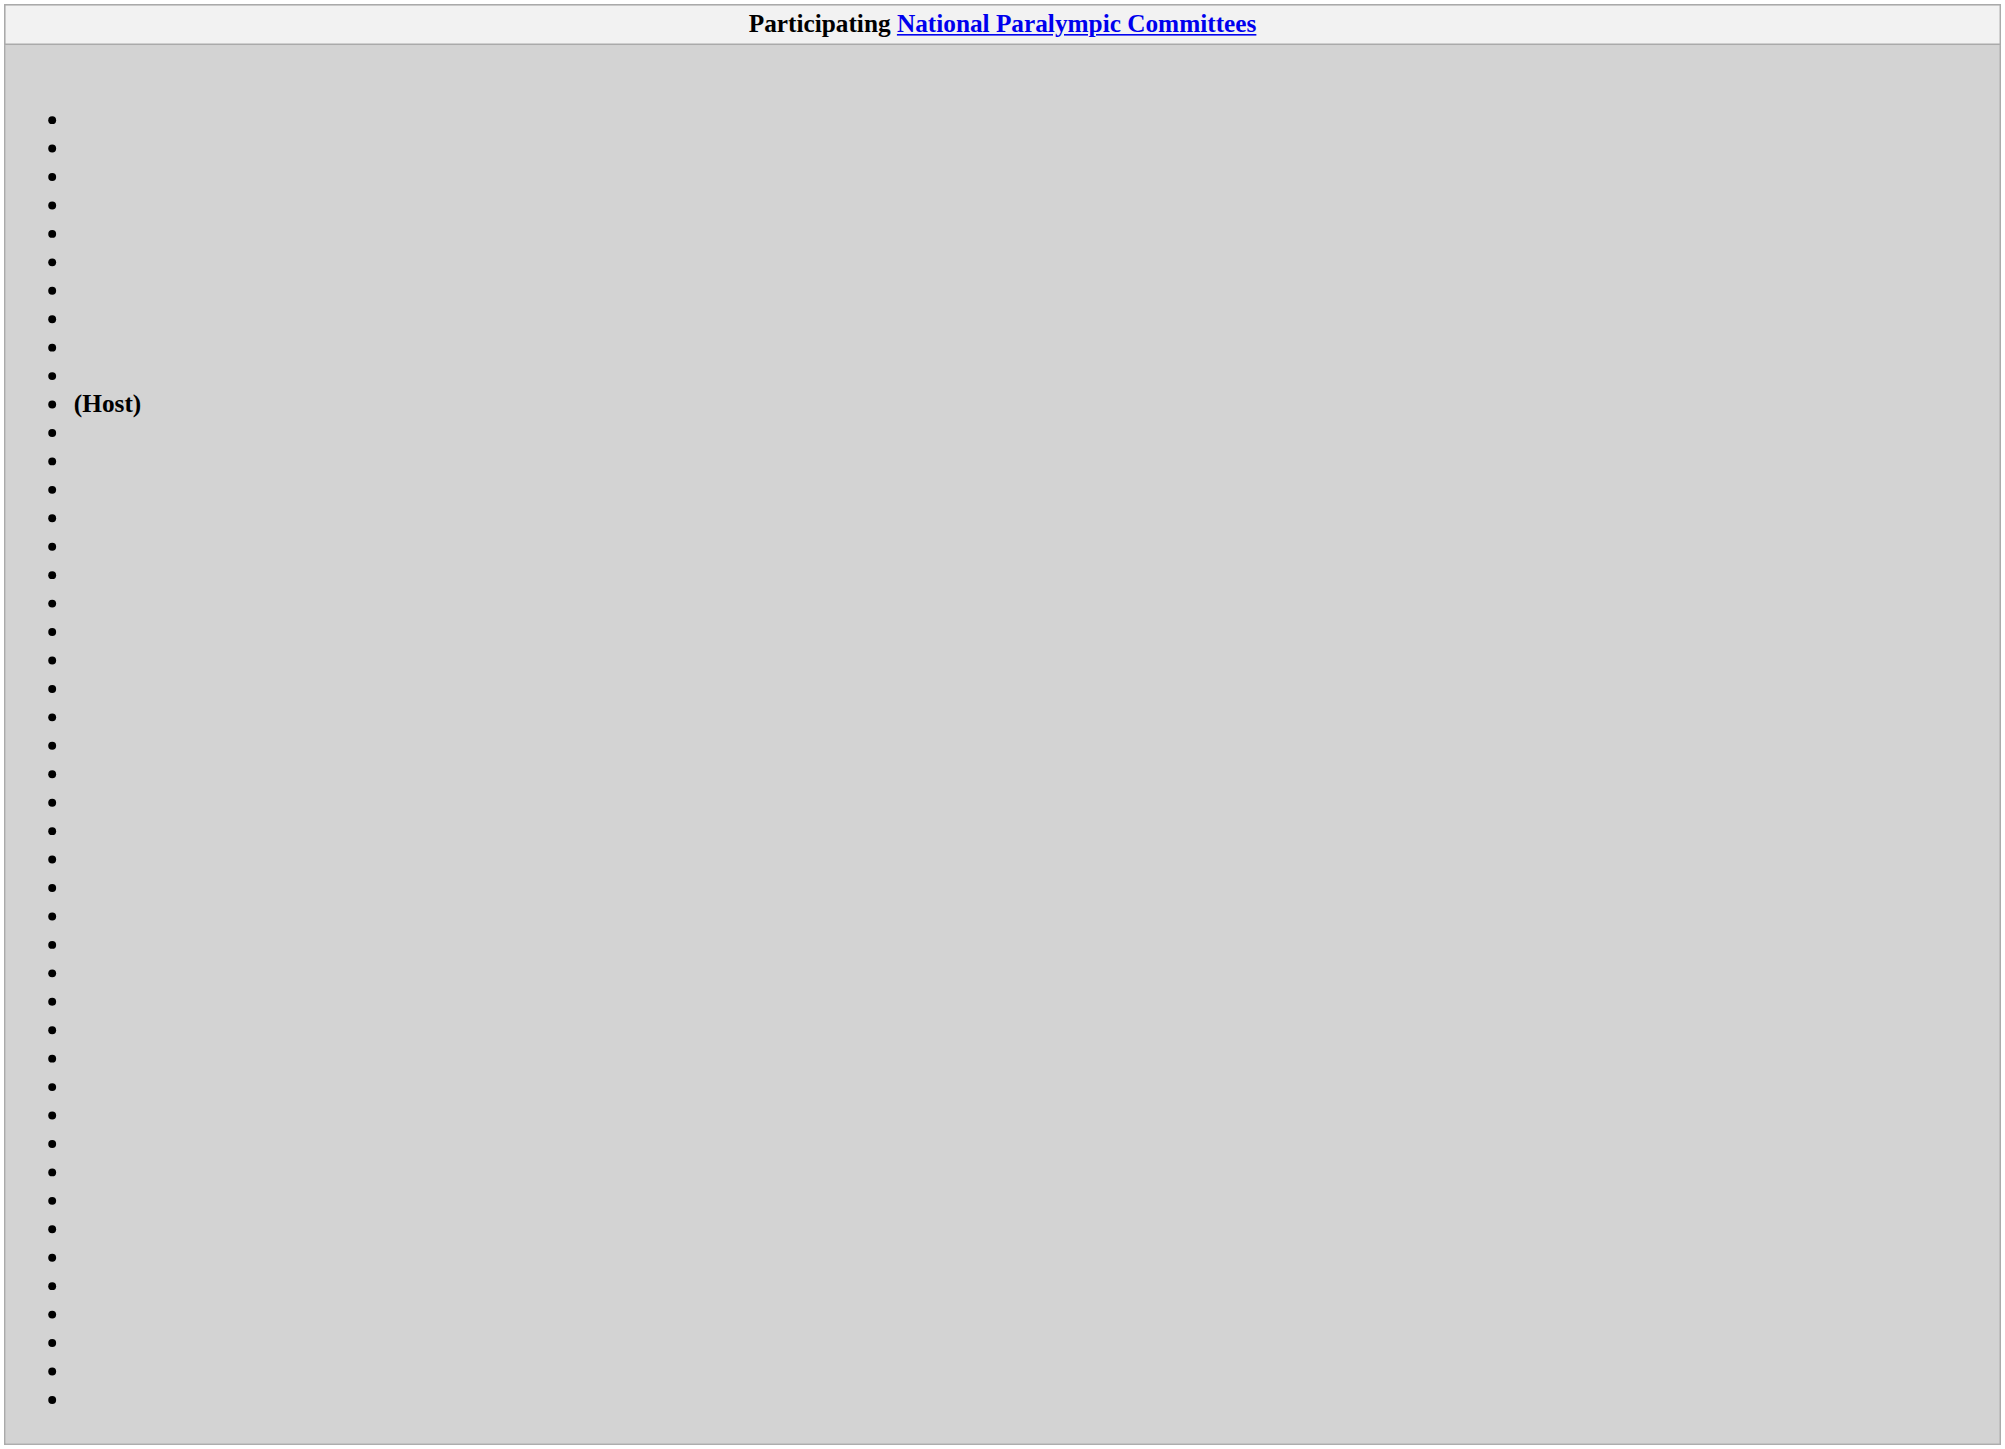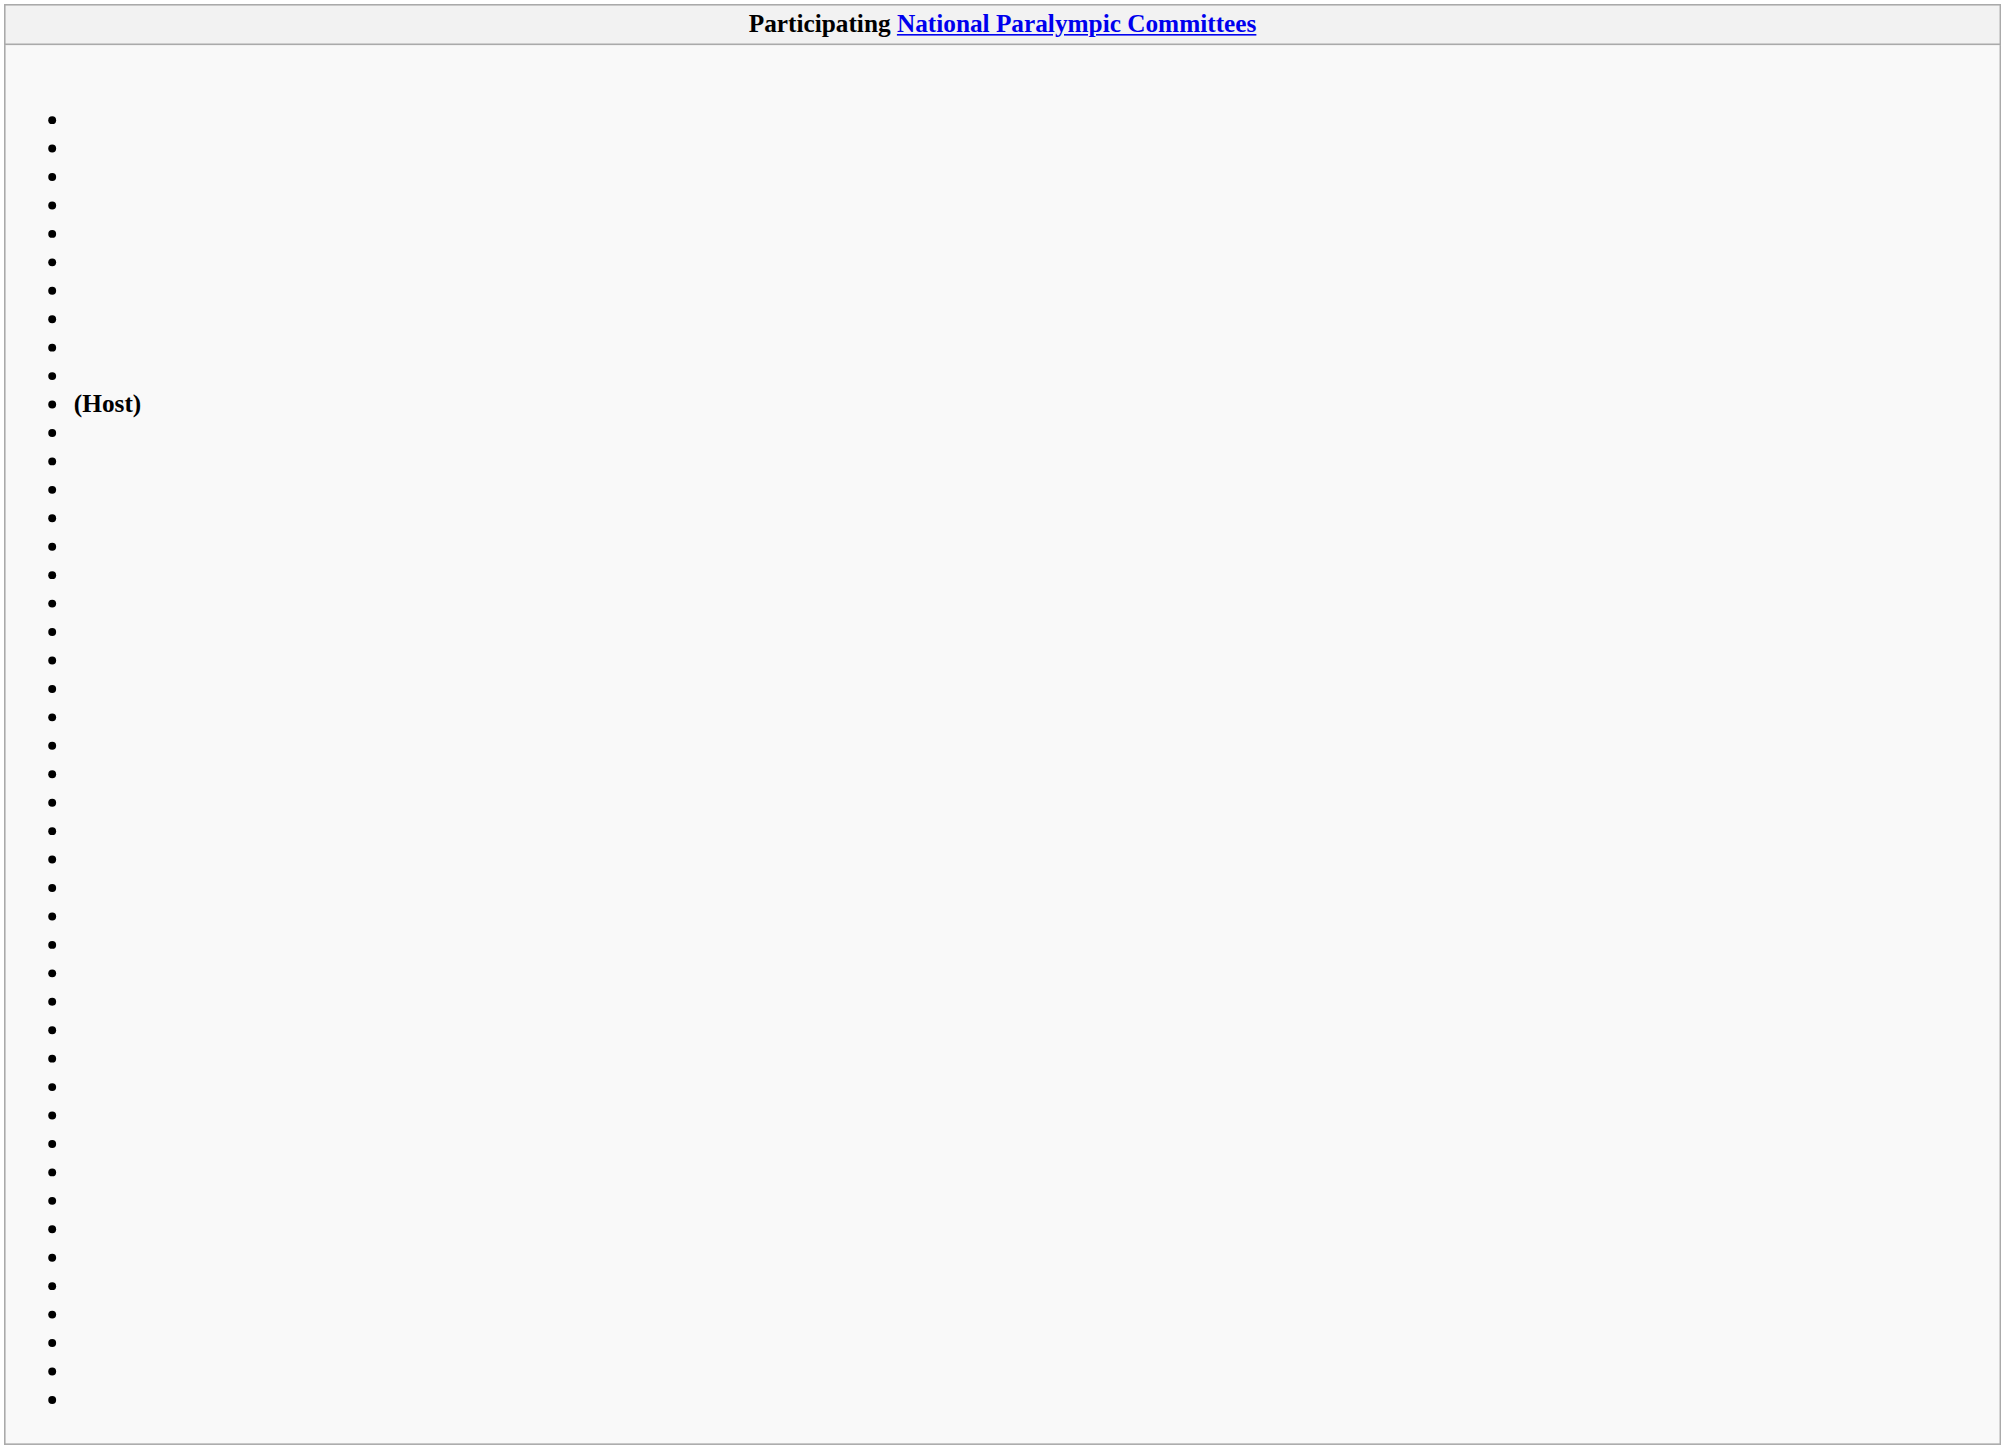(1003, 759) lightgrey background -> (1003, 759) no background
